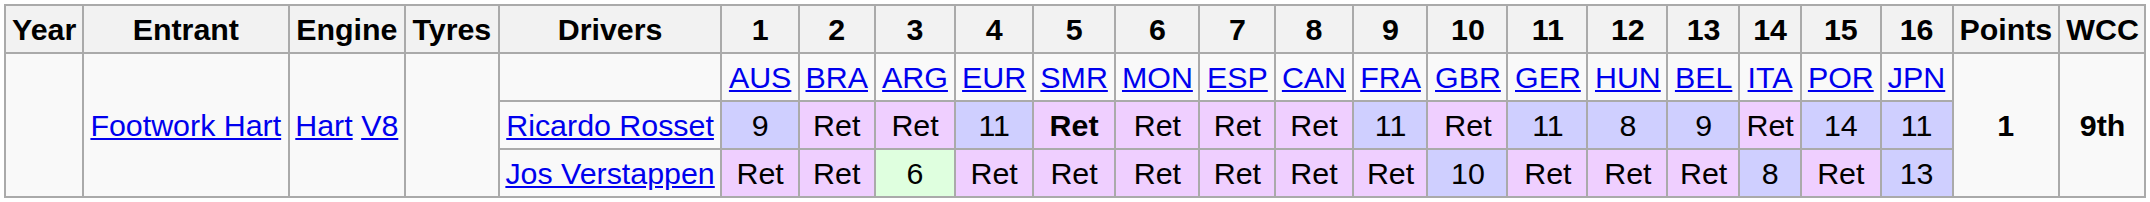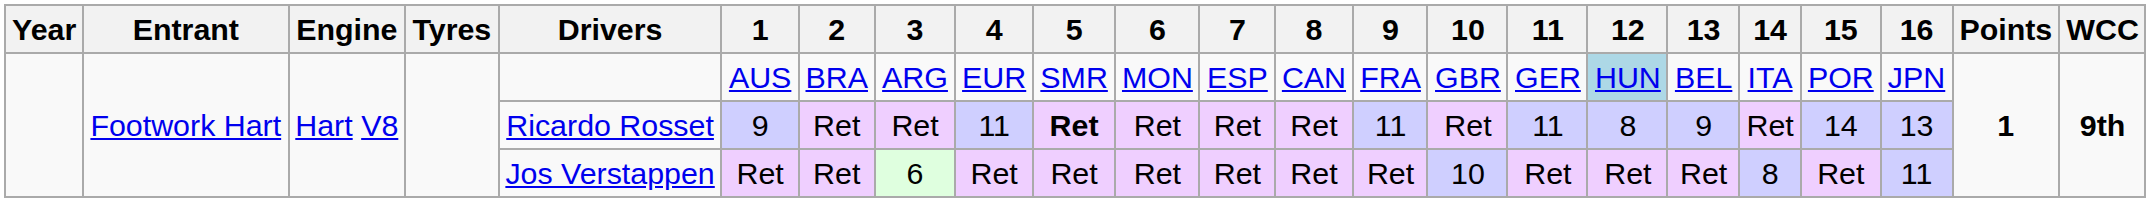(1628, 77) no background -> (1628, 77) lightblue background
(1917, 126) 11 -> (1917, 126) 13
(1917, 174) 13 -> (1917, 174) 11
